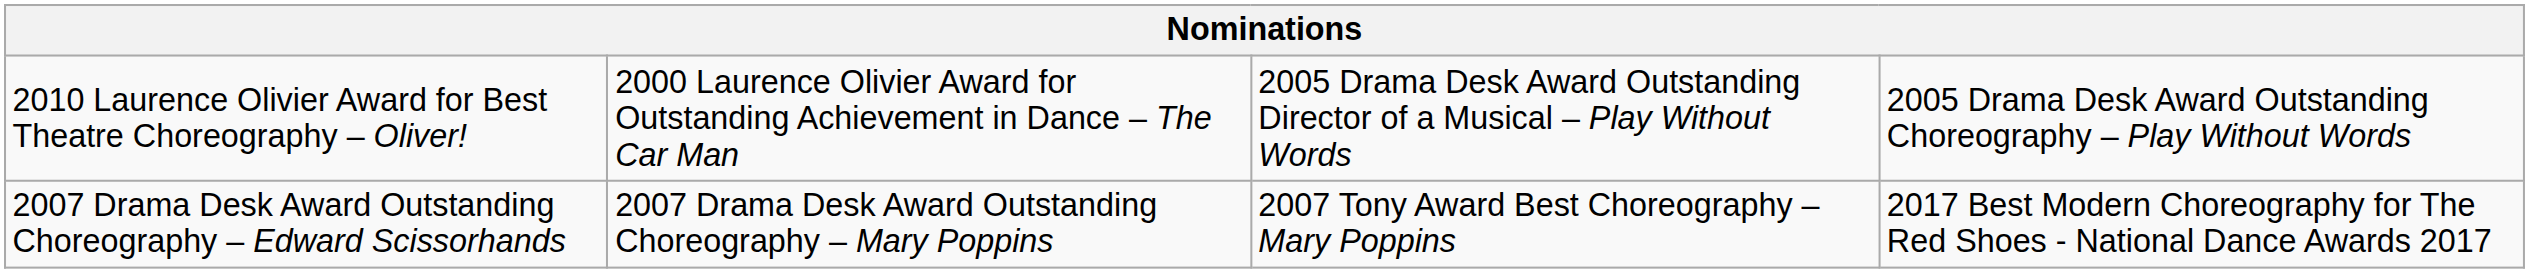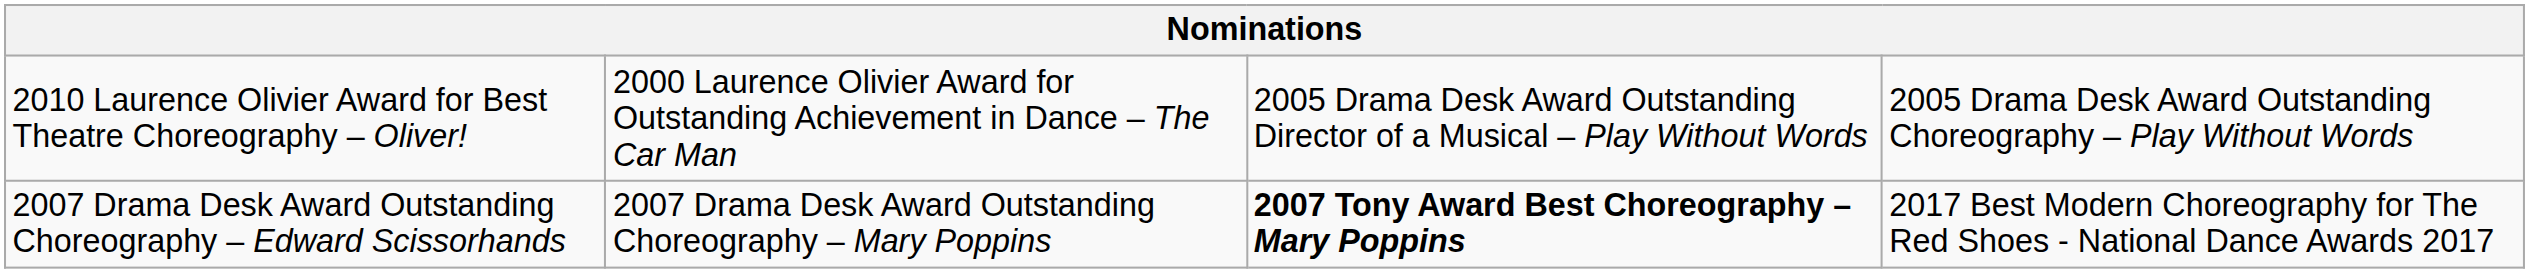(1539, 223) normal -> (1553, 223) bold
